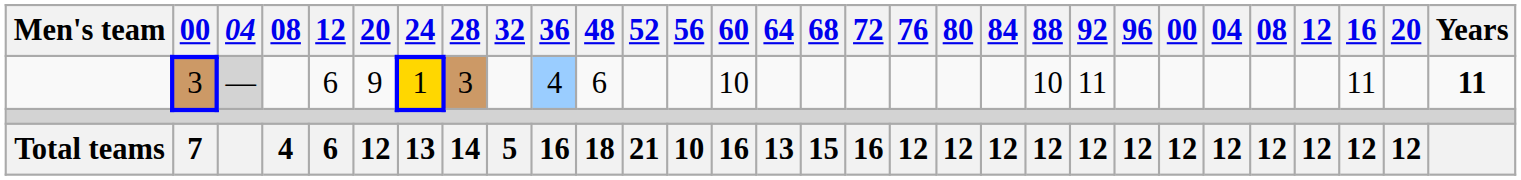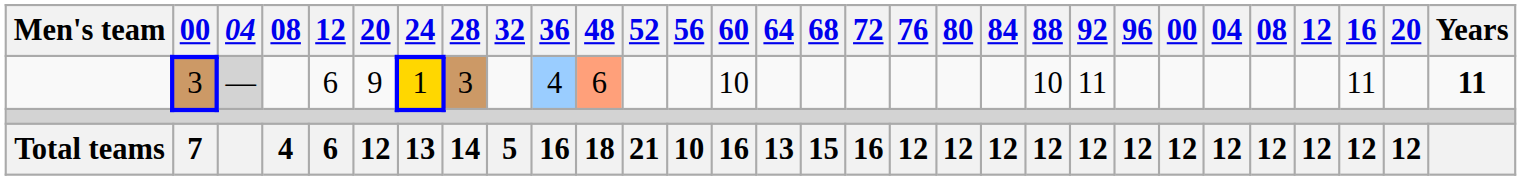(599, 82) no background -> (599, 82) lightsalmon background
